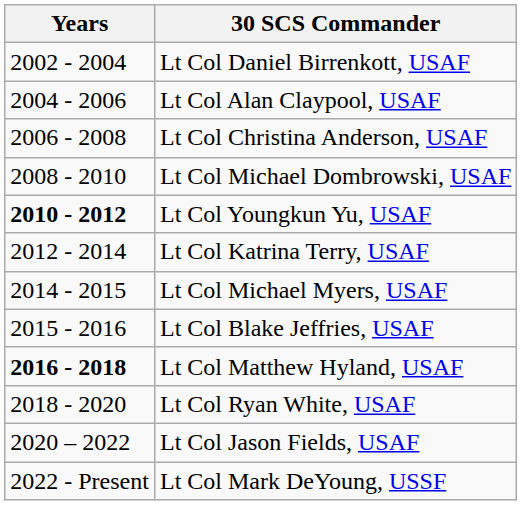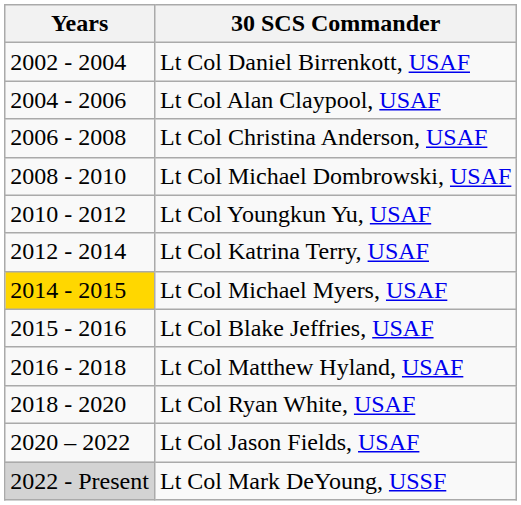(68, 213) bold -> (68, 213) normal
(68, 289) no background -> (68, 289) gold background
(68, 366) bold -> (68, 366) normal
(80, 480) no background -> (80, 480) lightgrey background
